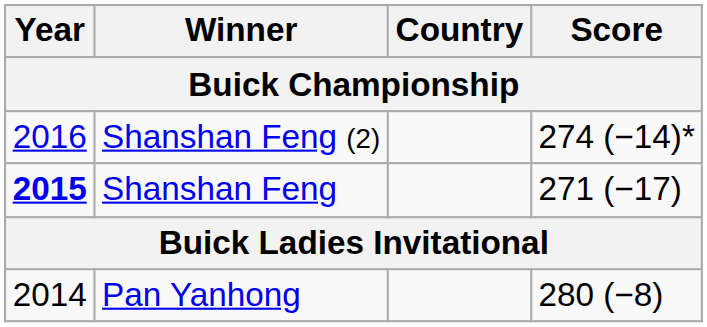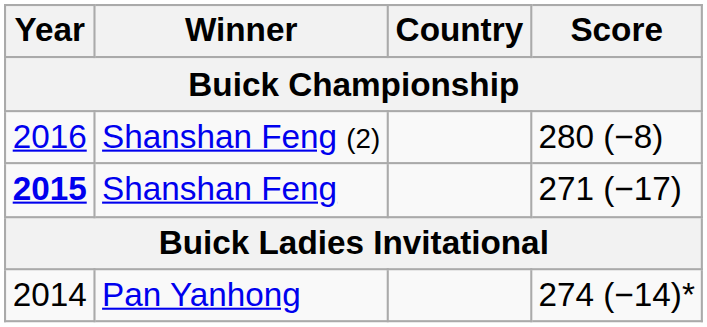(617, 136) 274 (−14)* -> (601, 136) 280 (−8)
(601, 294) 280 (−8) -> (617, 294) 274 (−14)*
